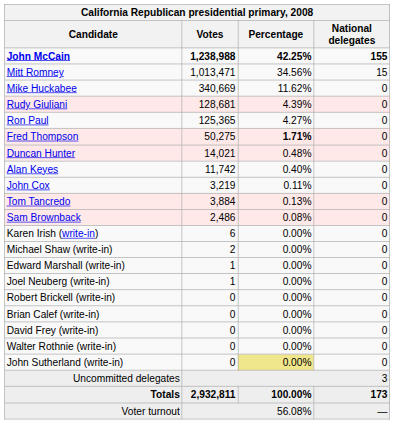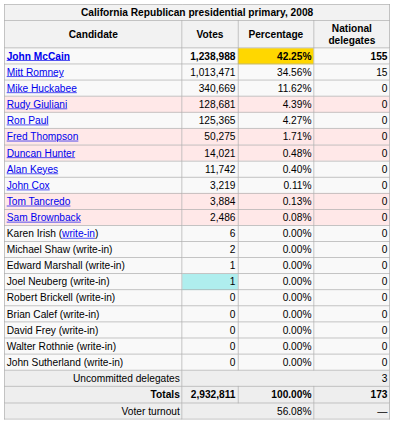(294, 56) no background -> (294, 56) gold background
(297, 137) bold -> (297, 137) normal
(233, 282) no background -> (233, 282) paleturquoise background
(297, 363) khaki background -> (297, 363) no background
